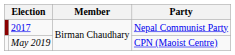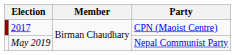(181, 27) Nepal Communist Party -> (176, 27) CPN (Maoist Centre)
(176, 43) CPN (Maoist Centre) -> (181, 43) Nepal Communist Party
